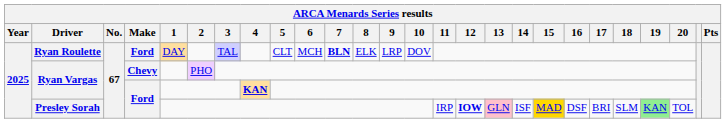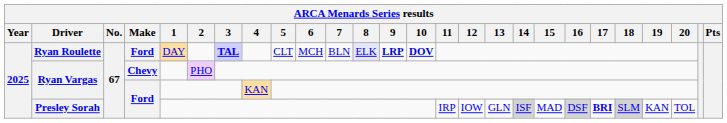(228, 51) normal -> (228, 51) bold
(339, 51) bold -> (339, 51) normal
(366, 51) no background -> (366, 51) lavender background
(392, 51) normal -> (393, 51) bold
(419, 51) normal -> (421, 51) bold
(255, 89) bold -> (256, 89) normal
(470, 108) bold -> (472, 108) normal
(499, 108) pink background -> (499, 108) no background
(523, 108) no background -> (524, 108) lightgrey background
(549, 108) gold background -> (549, 108) no background
(577, 108) no background -> (577, 108) lightgrey background
(601, 108) normal -> (602, 108) bold
(627, 108) no background -> (629, 108) lightgrey background
(655, 108) lightgreen background -> (657, 108) no background
